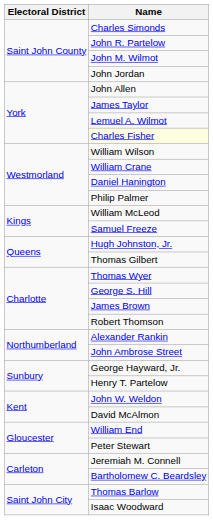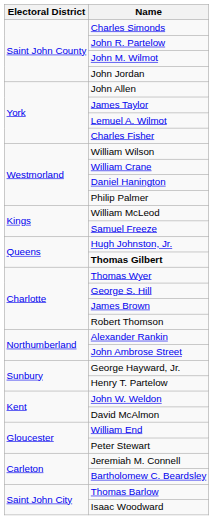(123, 136) lightyellow background -> (123, 136) no background
(124, 259) normal -> (127, 259) bold
